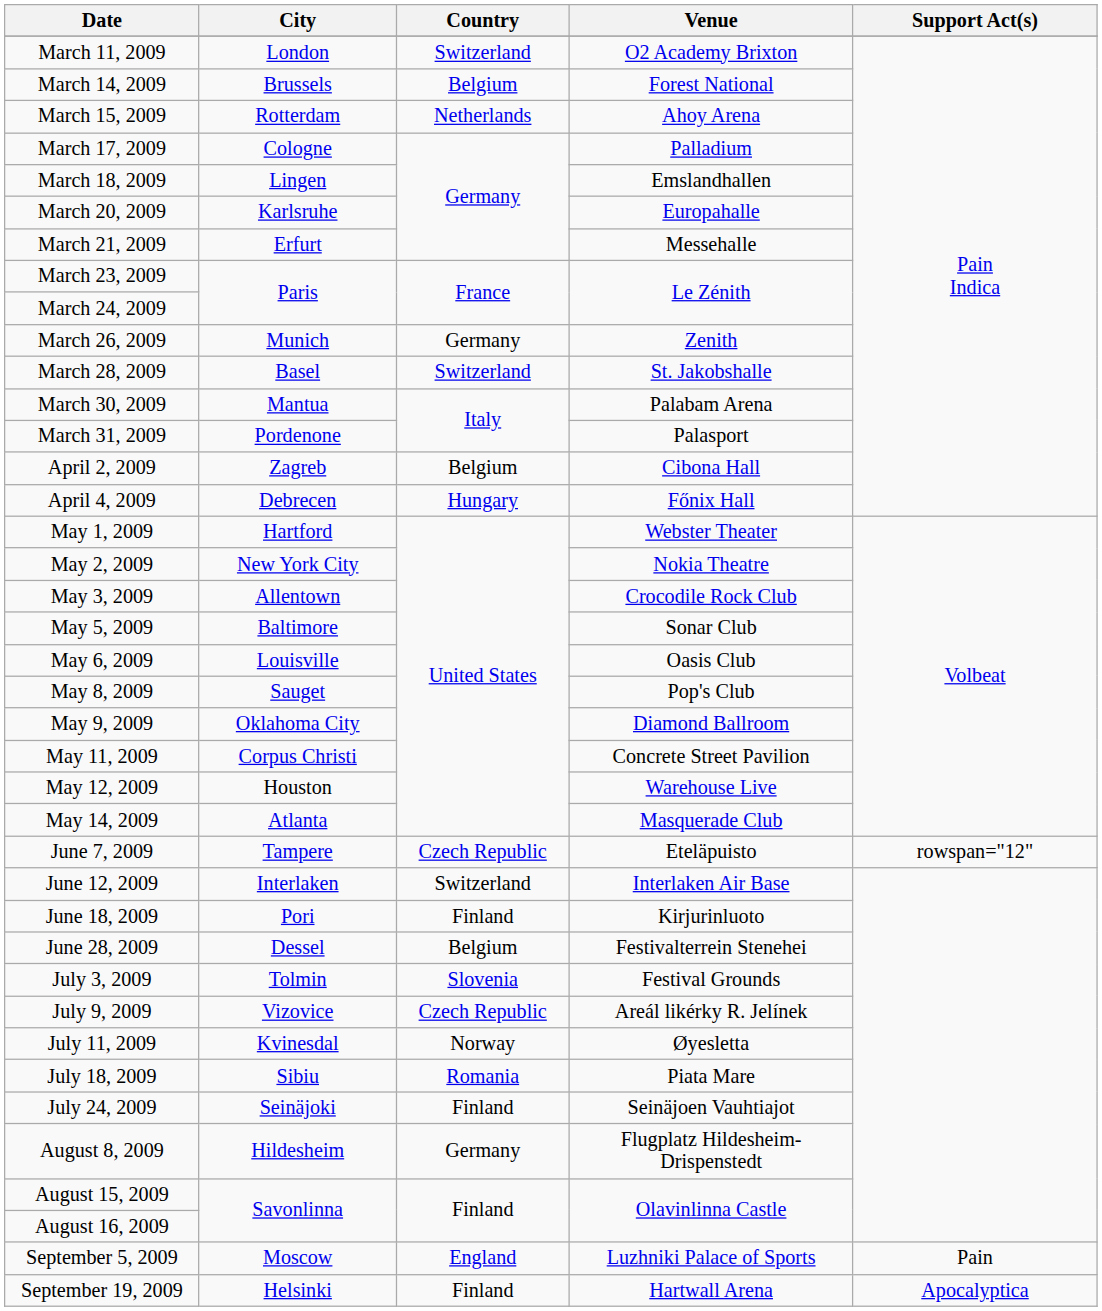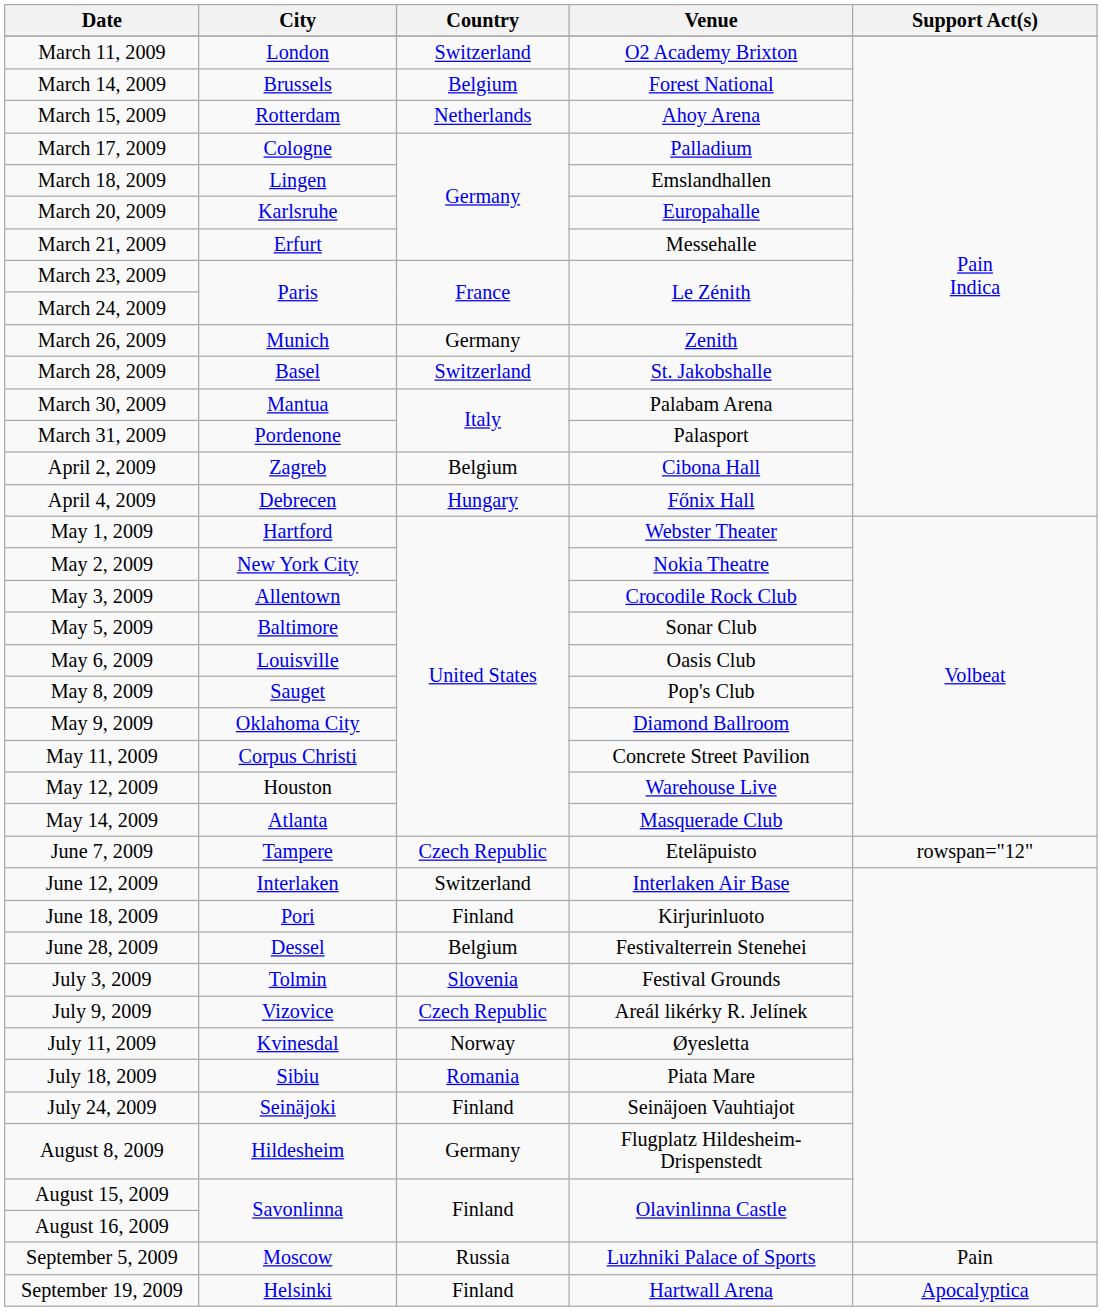(483, 1258) England -> (483, 1258) Russia
